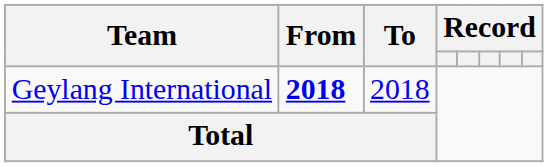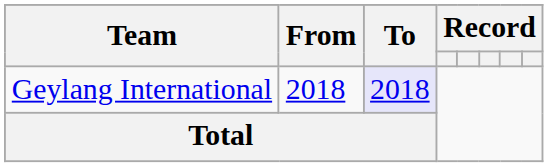(316, 89) bold -> (316, 89) normal
(400, 89) no background -> (400, 89) lavender background
